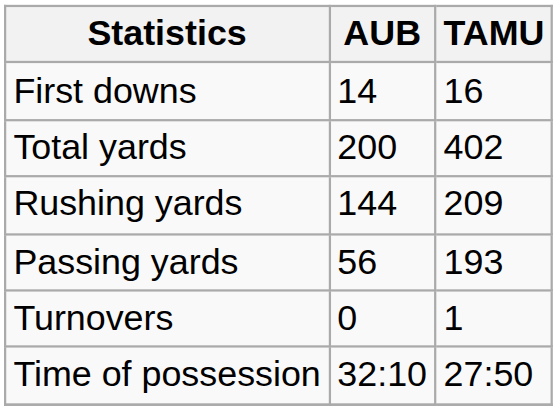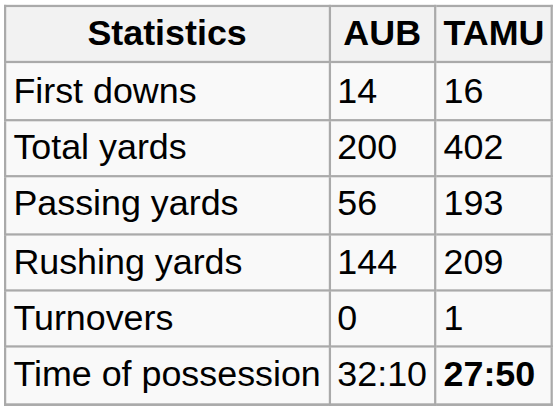rows swapped: (128, 204) <-> (126, 261)
(488, 374) normal -> (489, 374) bold
